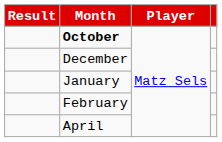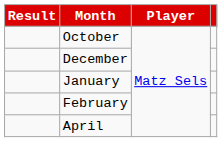(91, 38) bold -> (91, 38) normal
